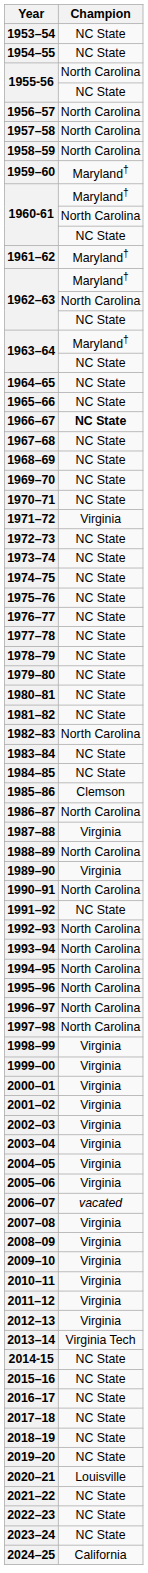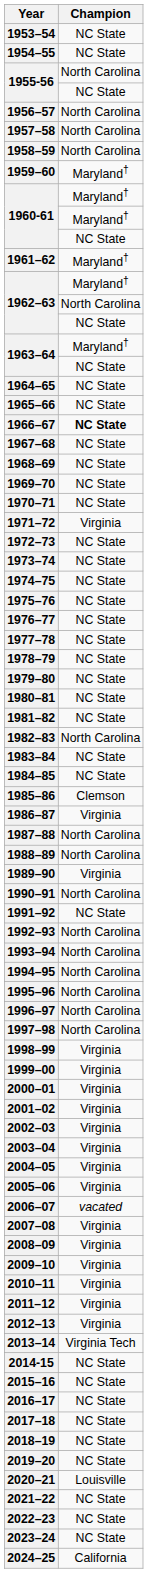(101, 216) North Carolina -> (101, 217) Maryland†
(101, 812) North Carolina -> (101, 815) Virginia
(101, 832) Virginia -> (101, 835) North Carolina
